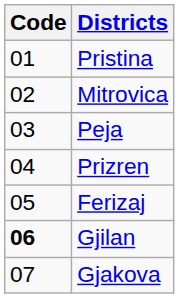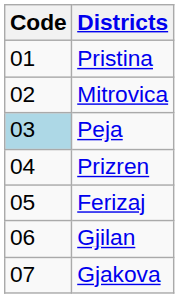(23, 130) no background -> (23, 130) lightblue background
(23, 238) bold -> (23, 238) normal
